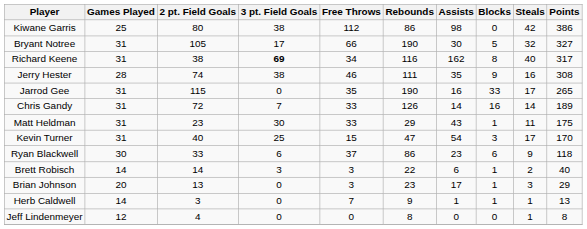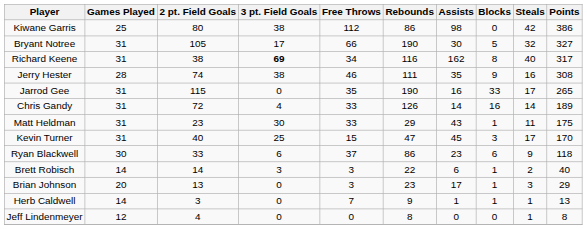(279, 106) 7 -> (279, 106) 4
(456, 138) 54 -> (456, 138) 45
